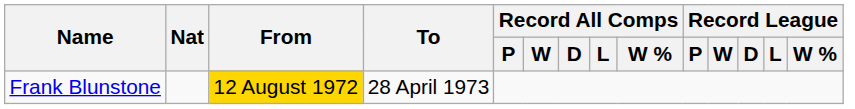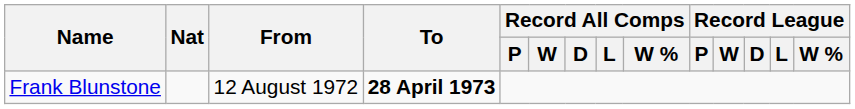(286, 86) gold background -> (286, 86) no background
(428, 86) normal -> (432, 86) bold
